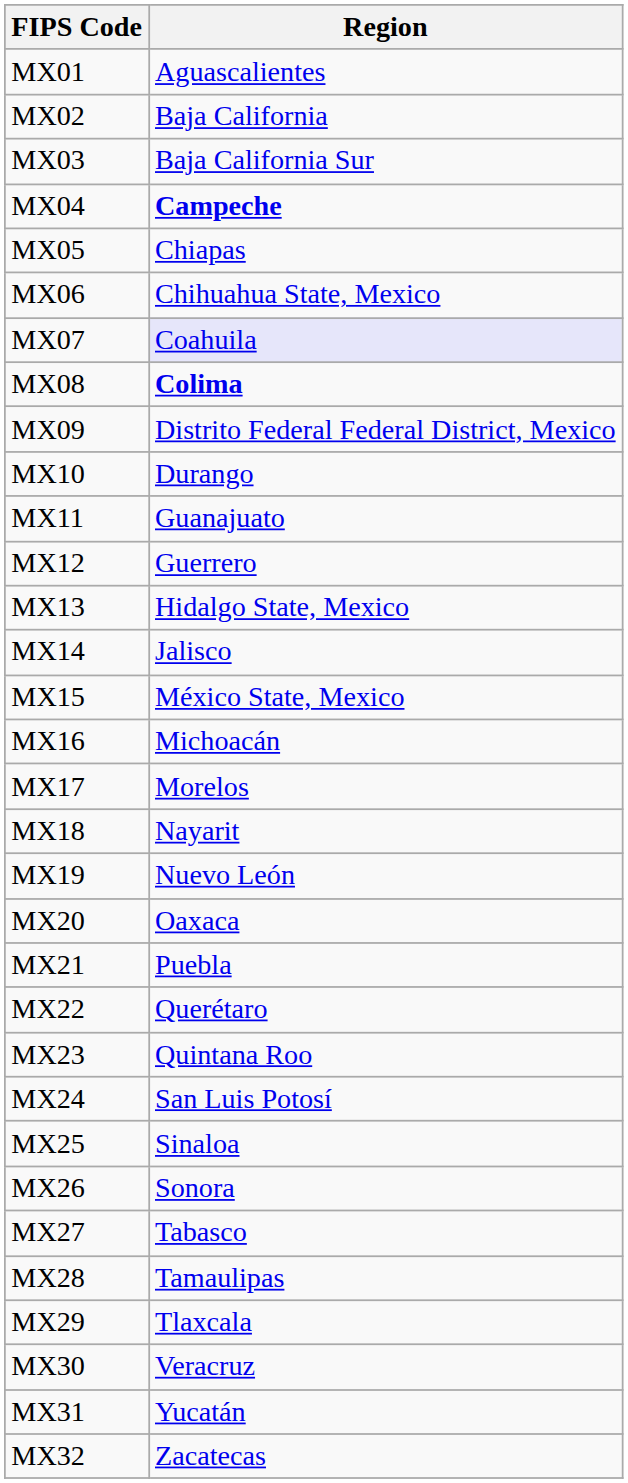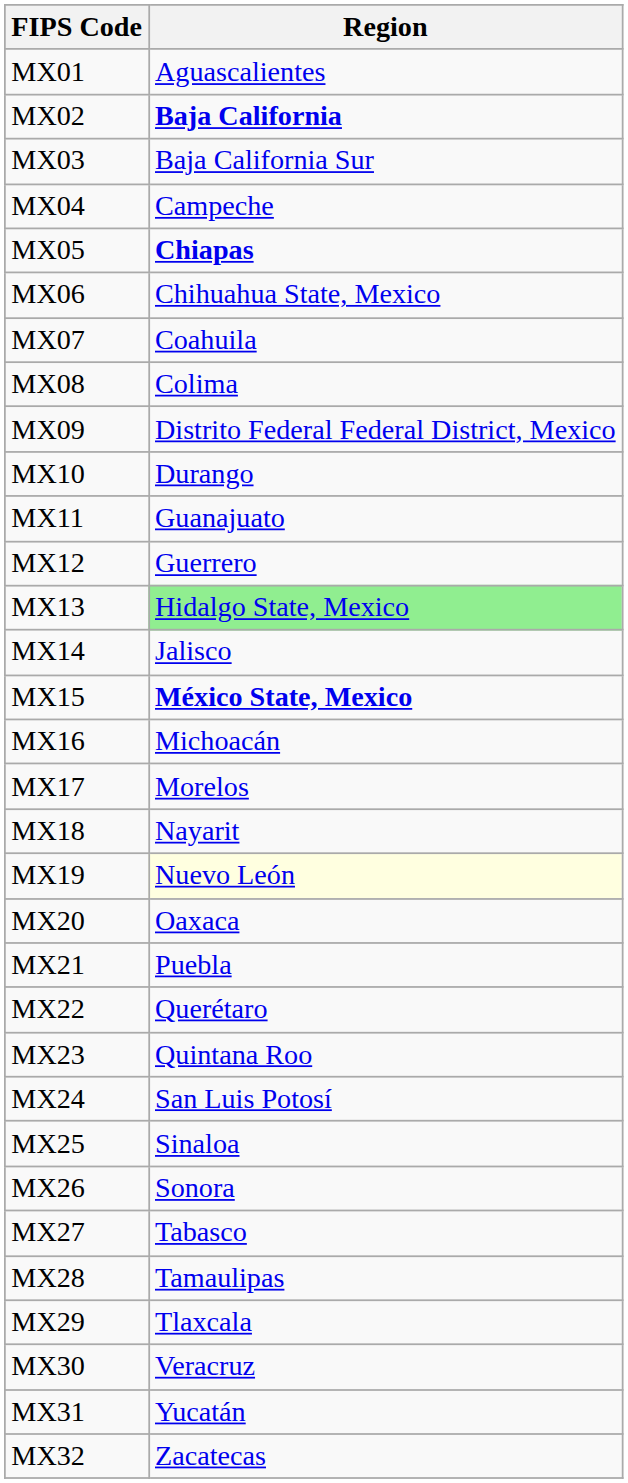(241, 116) normal -> (248, 116) bold
(218, 205) bold -> (214, 205) normal
(200, 250) normal -> (204, 250) bold
(206, 339) lavender background -> (206, 339) no background
(199, 384) bold -> (196, 384) normal
(282, 607) no background -> (282, 607) lightgreen background
(280, 696) normal -> (284, 696) bold
(225, 875) no background -> (225, 875) lightyellow background
